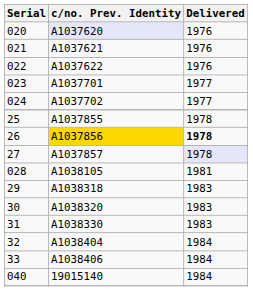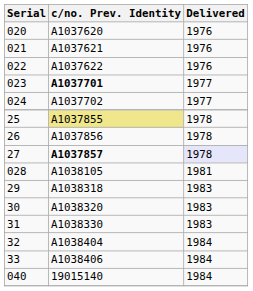(77, 31) lavender background -> (77, 31) no background
(77, 84) normal -> (77, 84) bold
(77, 119) no background -> (77, 119) khaki background
(77, 136) gold background -> (77, 136) no background
(199, 136) bold -> (199, 136) normal
(77, 154) normal -> (77, 154) bold
